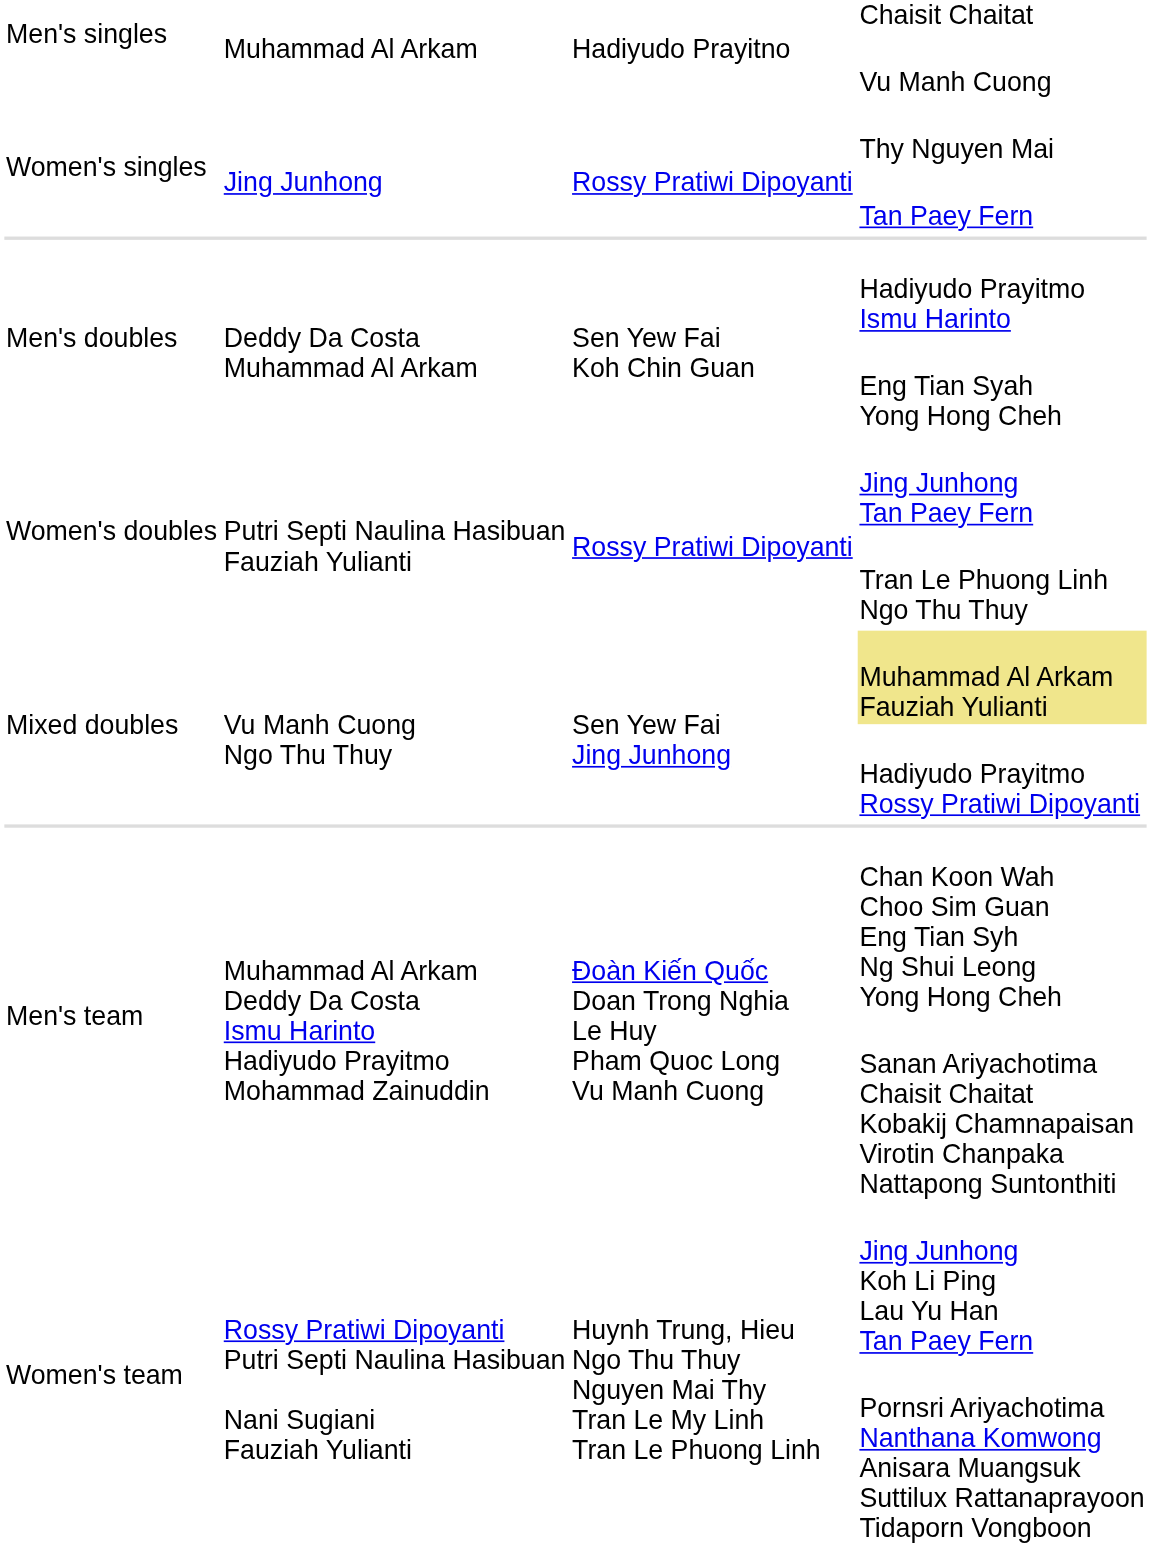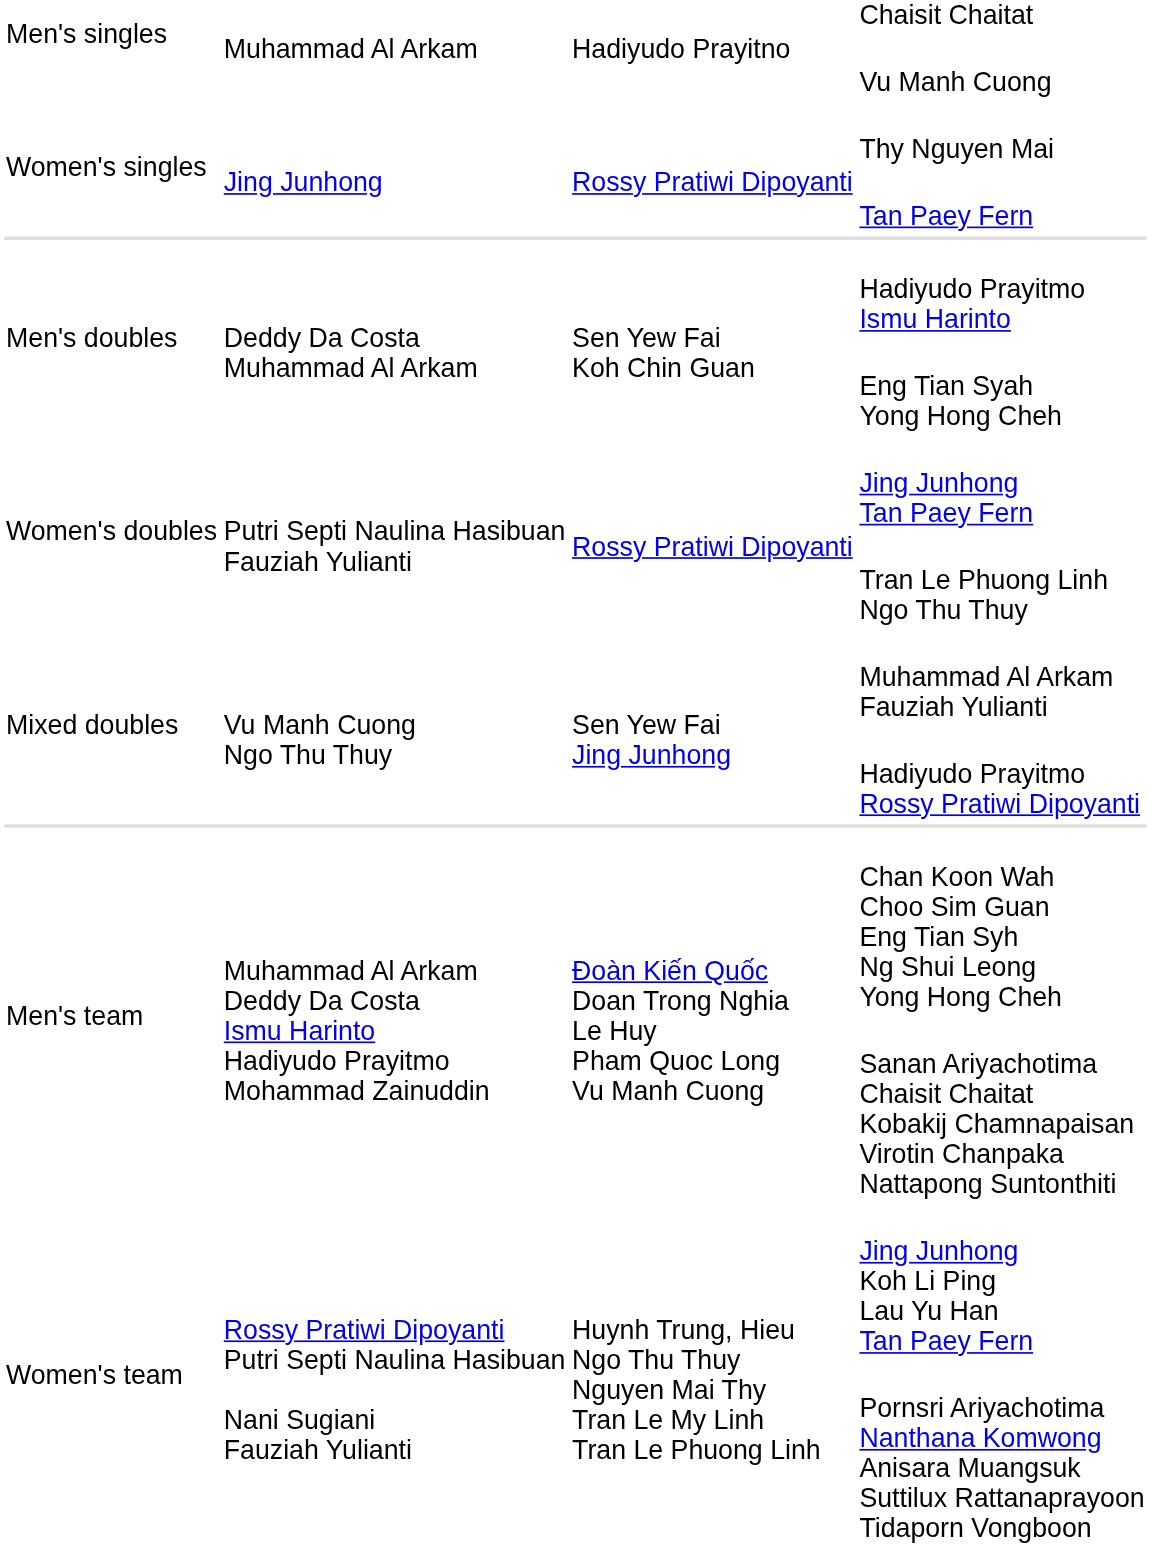(986, 692) khaki background -> (986, 692) no background
